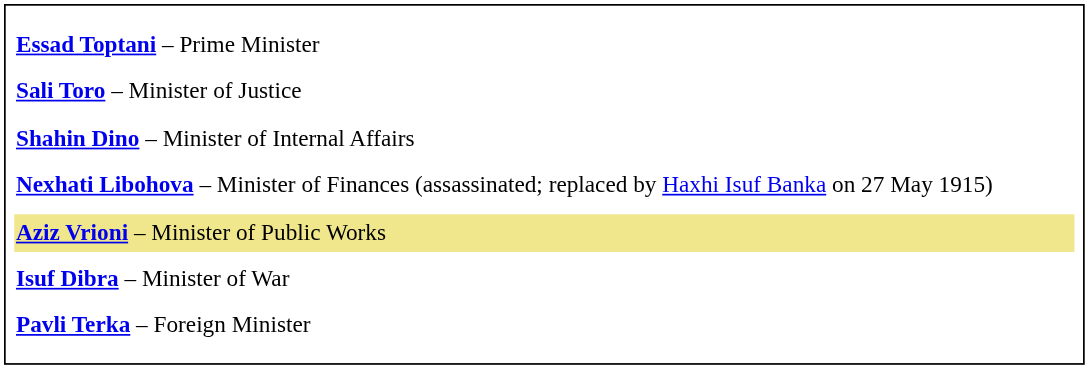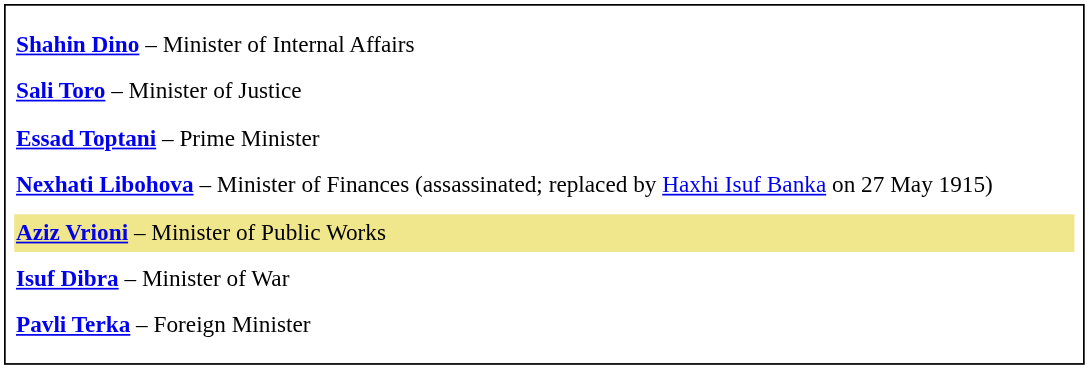(168, 44) Essad Toptani – Prime Minister -> (215, 44) Shahin Dino – Minister of Internal Affairs
(215, 138) Shahin Dino – Minister of Internal Affairs -> (168, 138) Essad Toptani – Prime Minister
